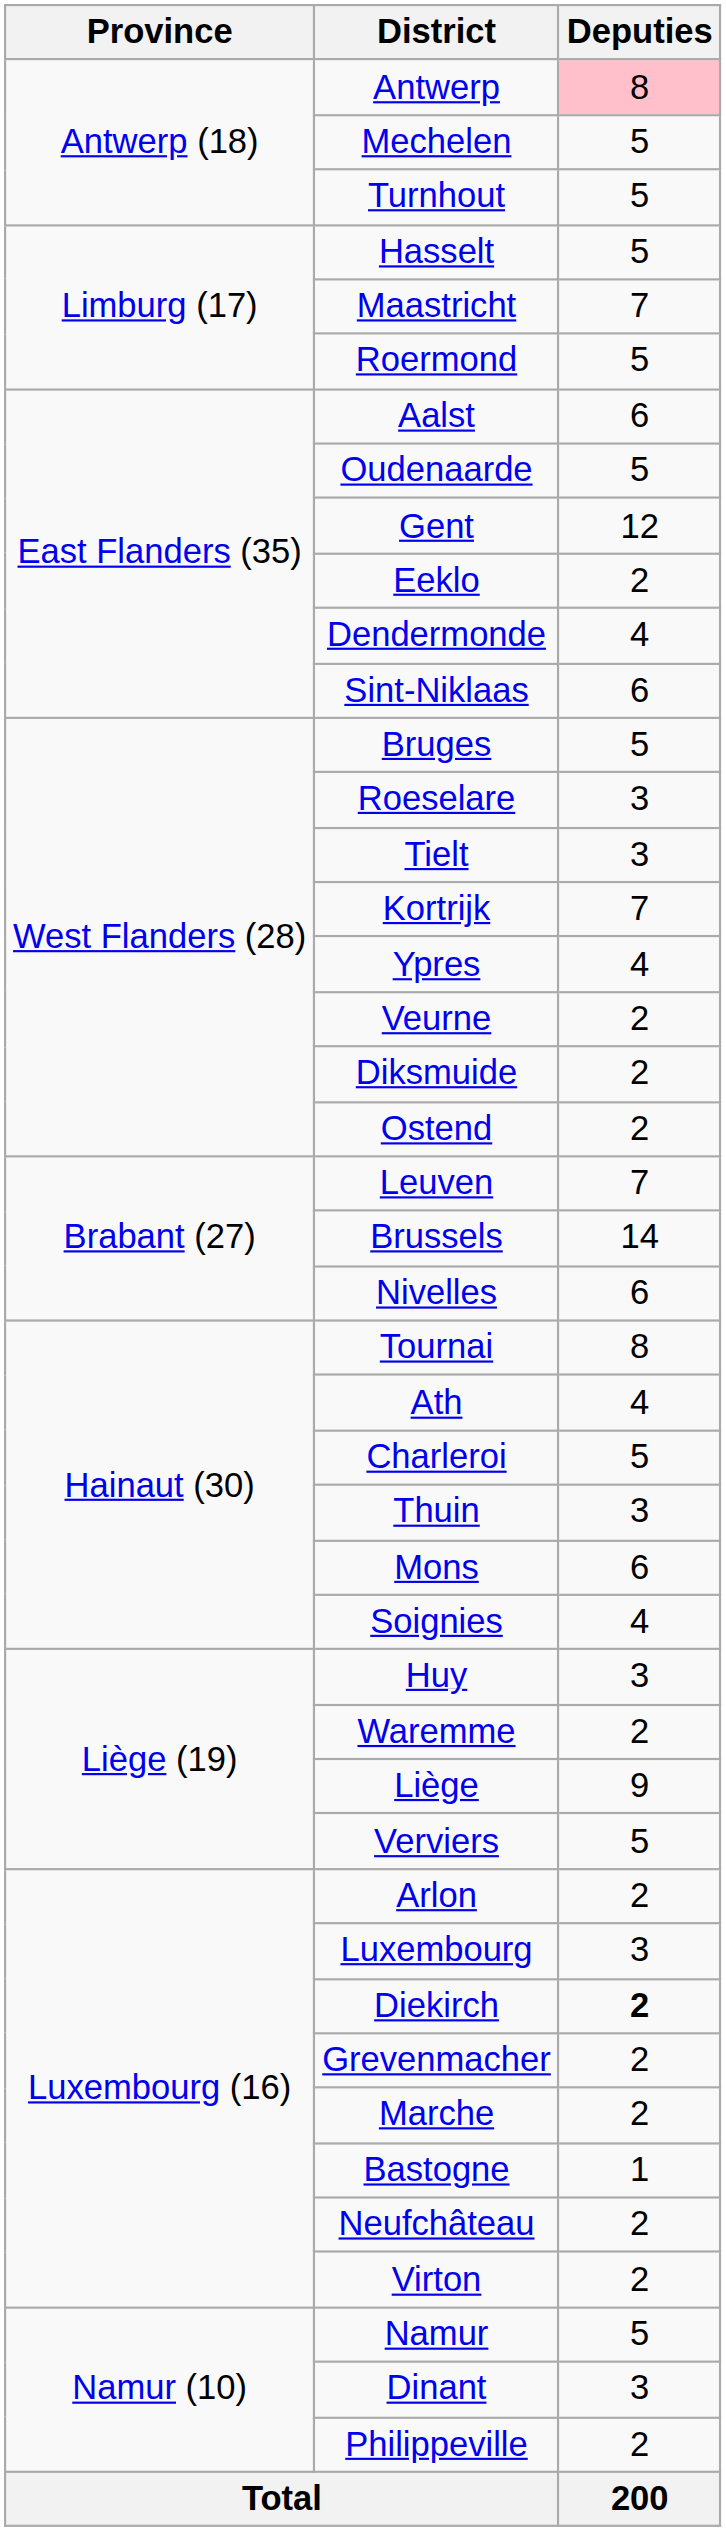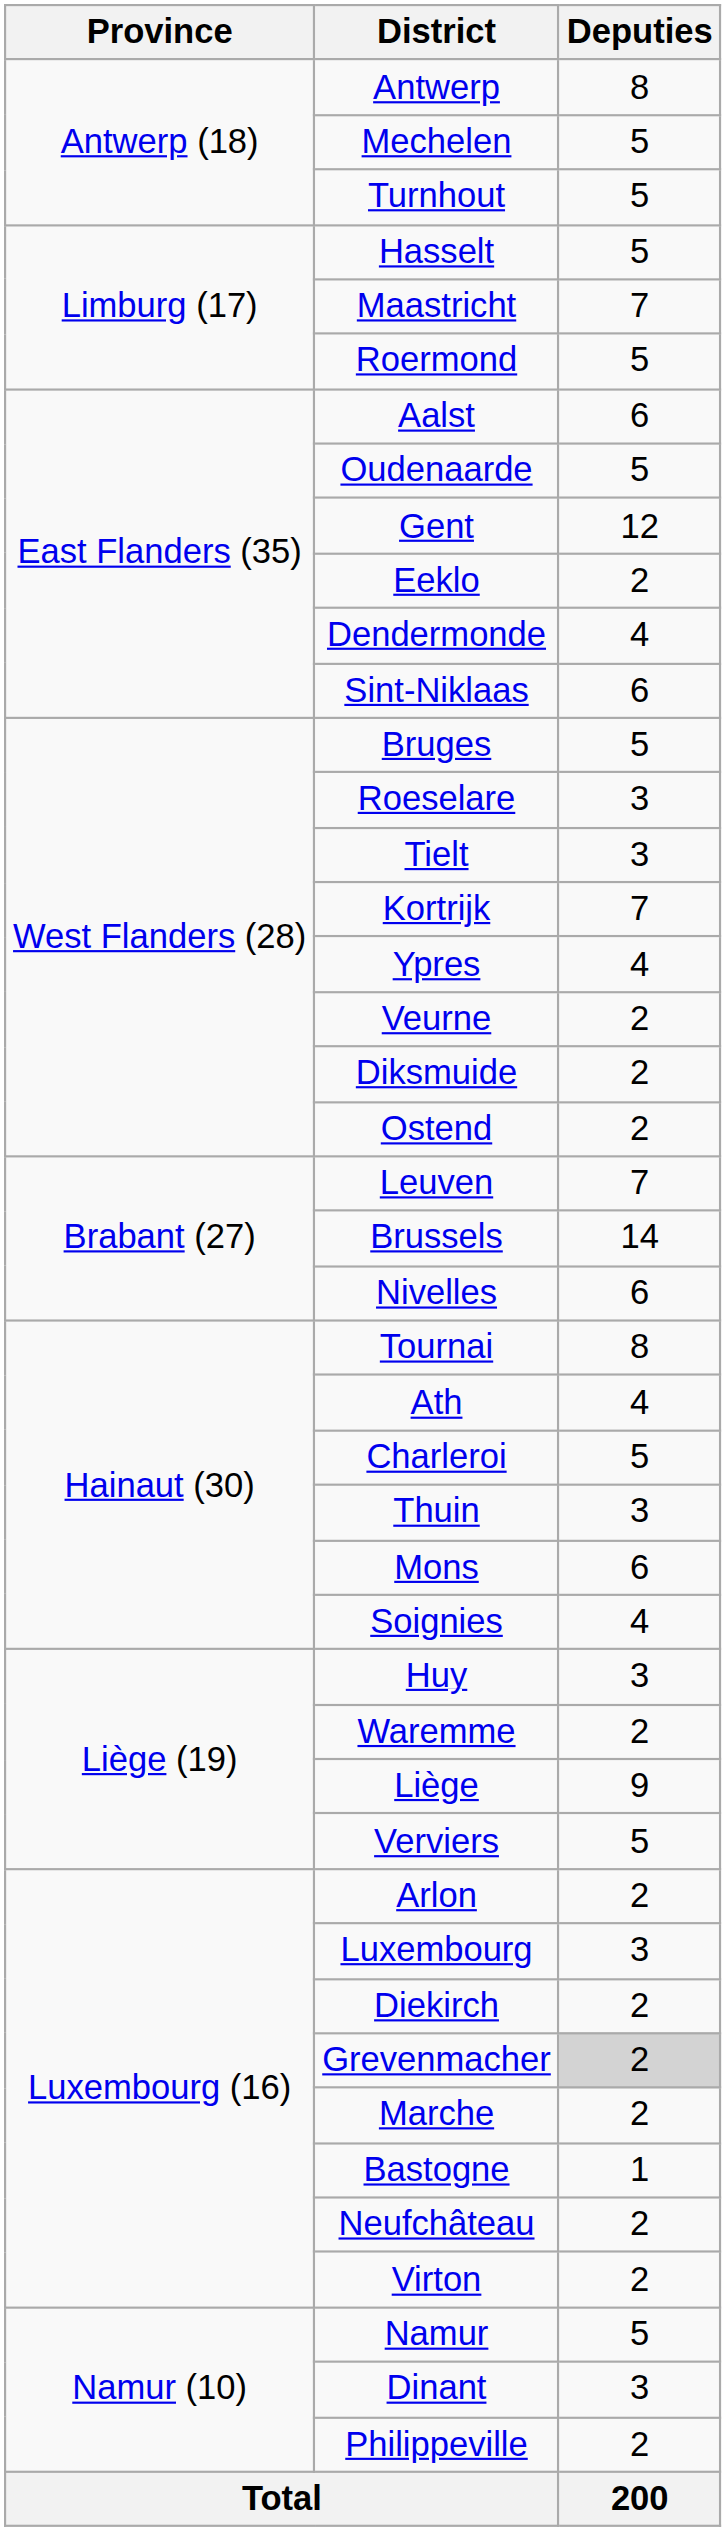(640, 86) pink background -> (640, 86) no background
(640, 2005) bold -> (640, 2005) normal
(640, 2059) no background -> (640, 2059) lightgrey background
